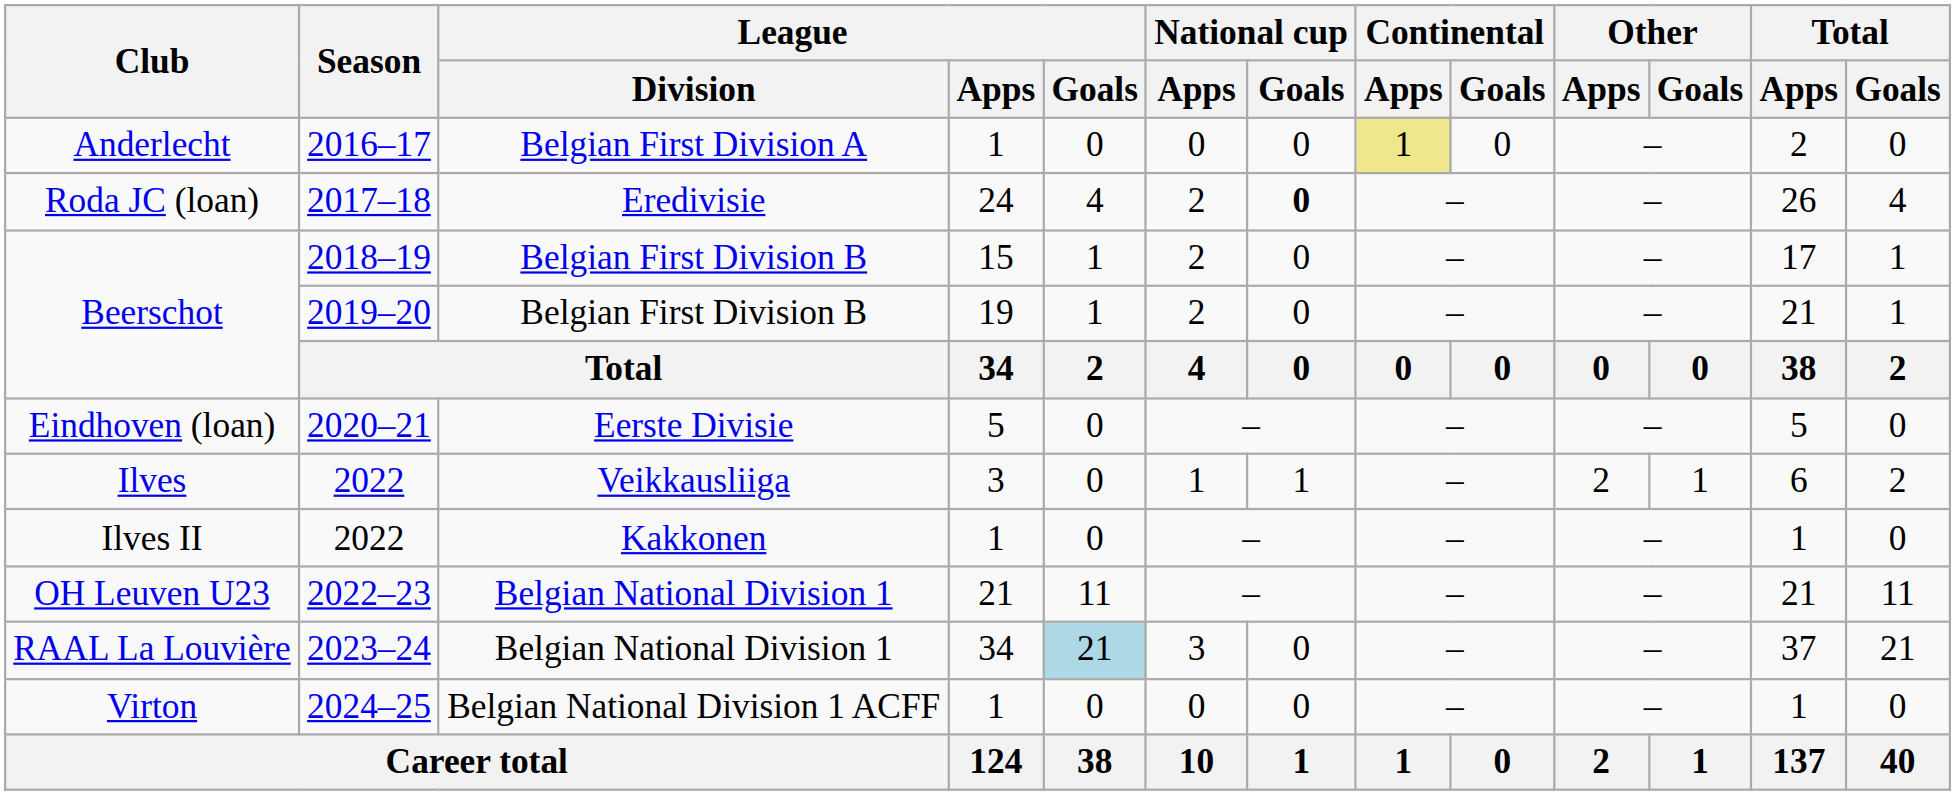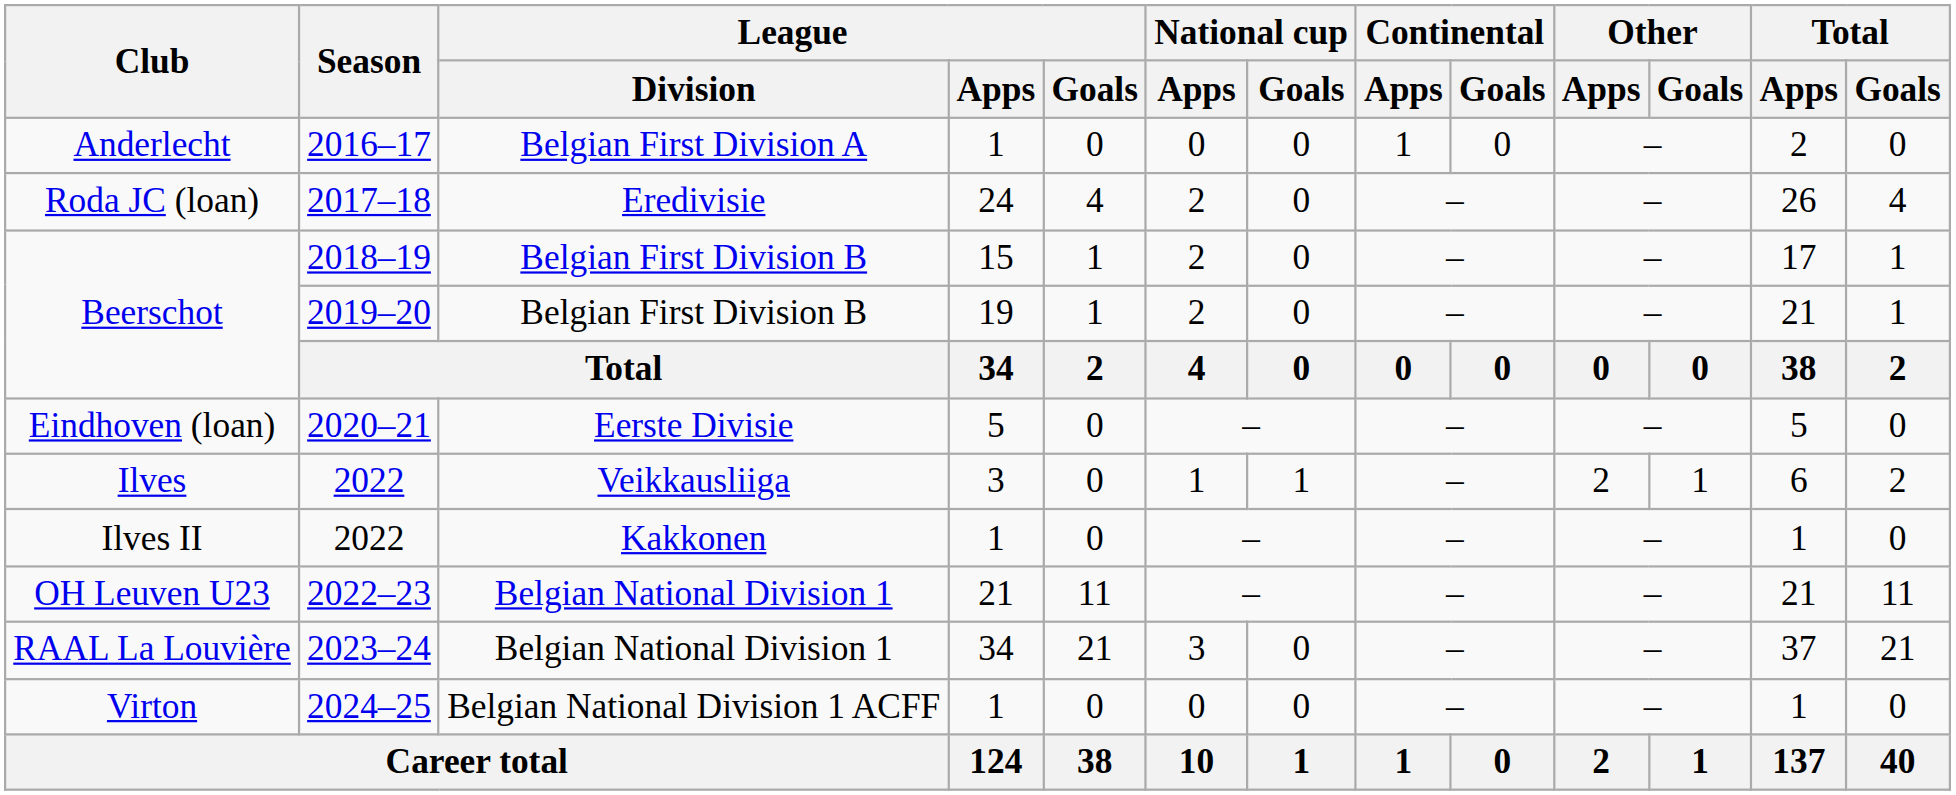(1403, 144) khaki background -> (1403, 144) no background
(1301, 200) bold -> (1301, 200) normal
(1095, 649) lightblue background -> (1095, 649) no background
